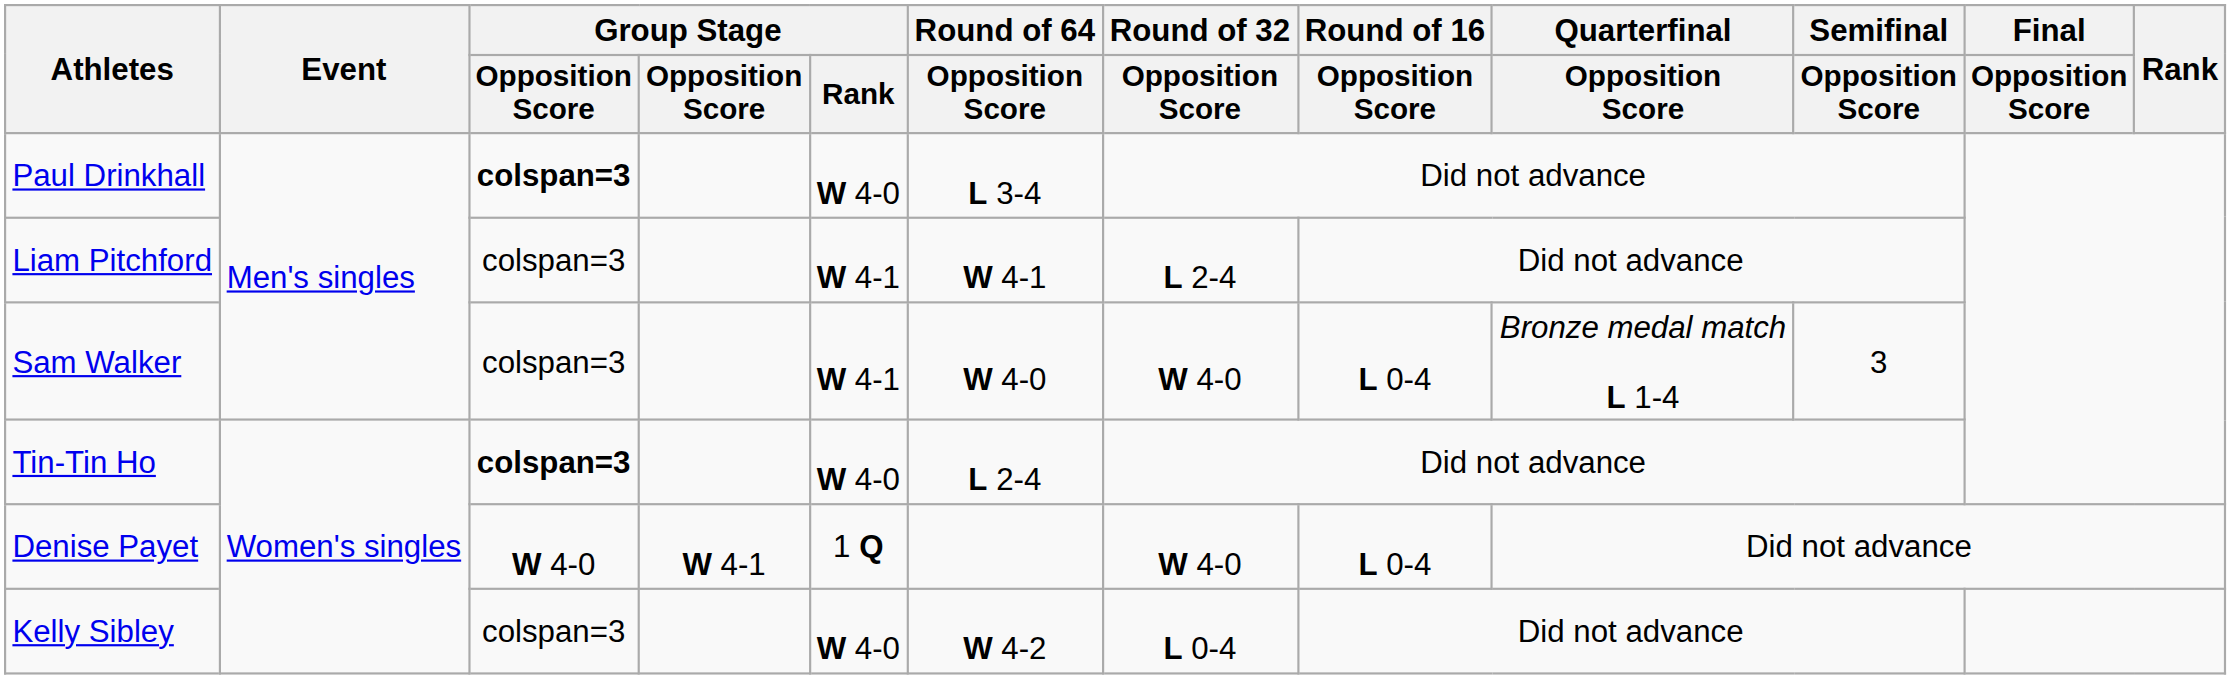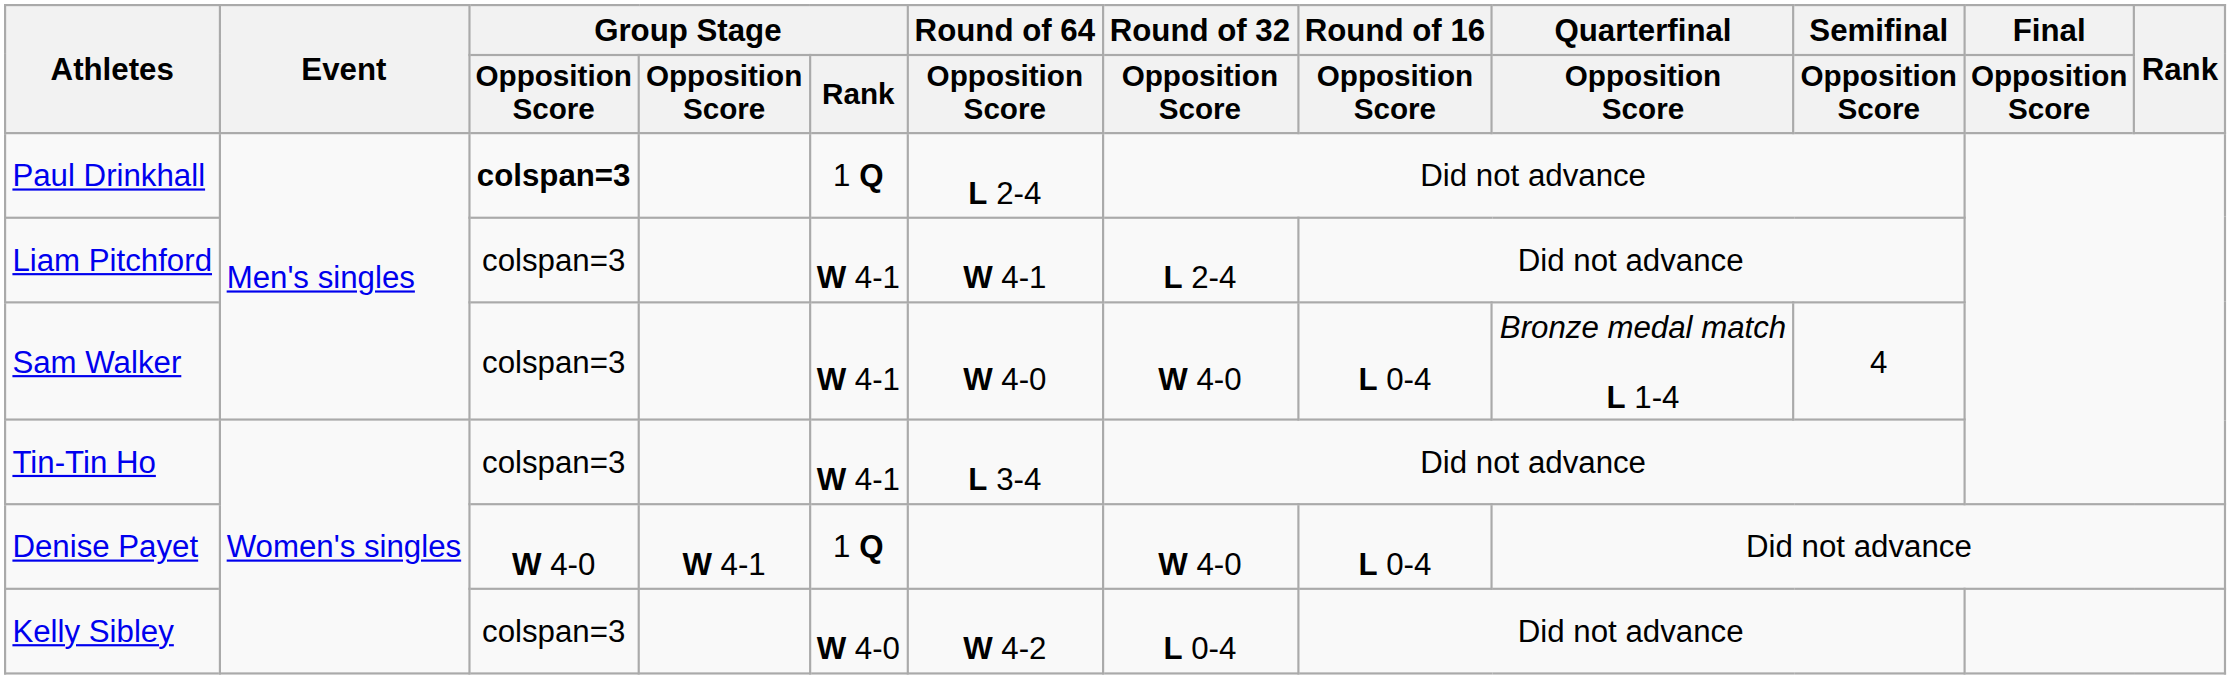(858, 193) W 4-0 -> (858, 176) 1 Q
(1005, 193) L 3-4 -> (1005, 193) L 2-4
(1879, 362) 3 -> (1879, 362) 4
(554, 463) bold -> (554, 463) normal
(858, 480) W 4-0 -> (858, 480) W 4-1
(1005, 480) L 2-4 -> (1005, 480) L 3-4
